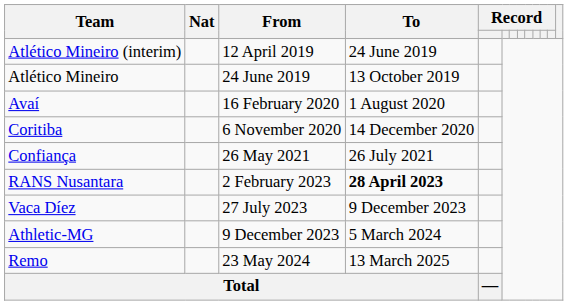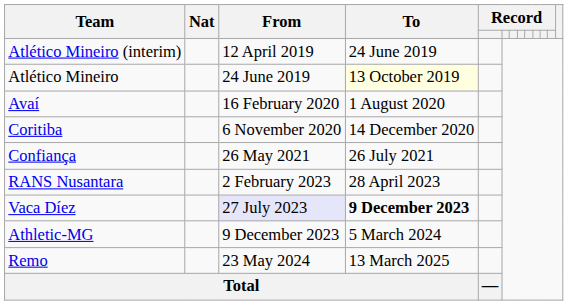(404, 77) no background -> (404, 77) lightyellow background
(396, 181) bold -> (395, 181) normal
(265, 208) no background -> (265, 208) lavender background
(407, 208) normal -> (409, 208) bold
